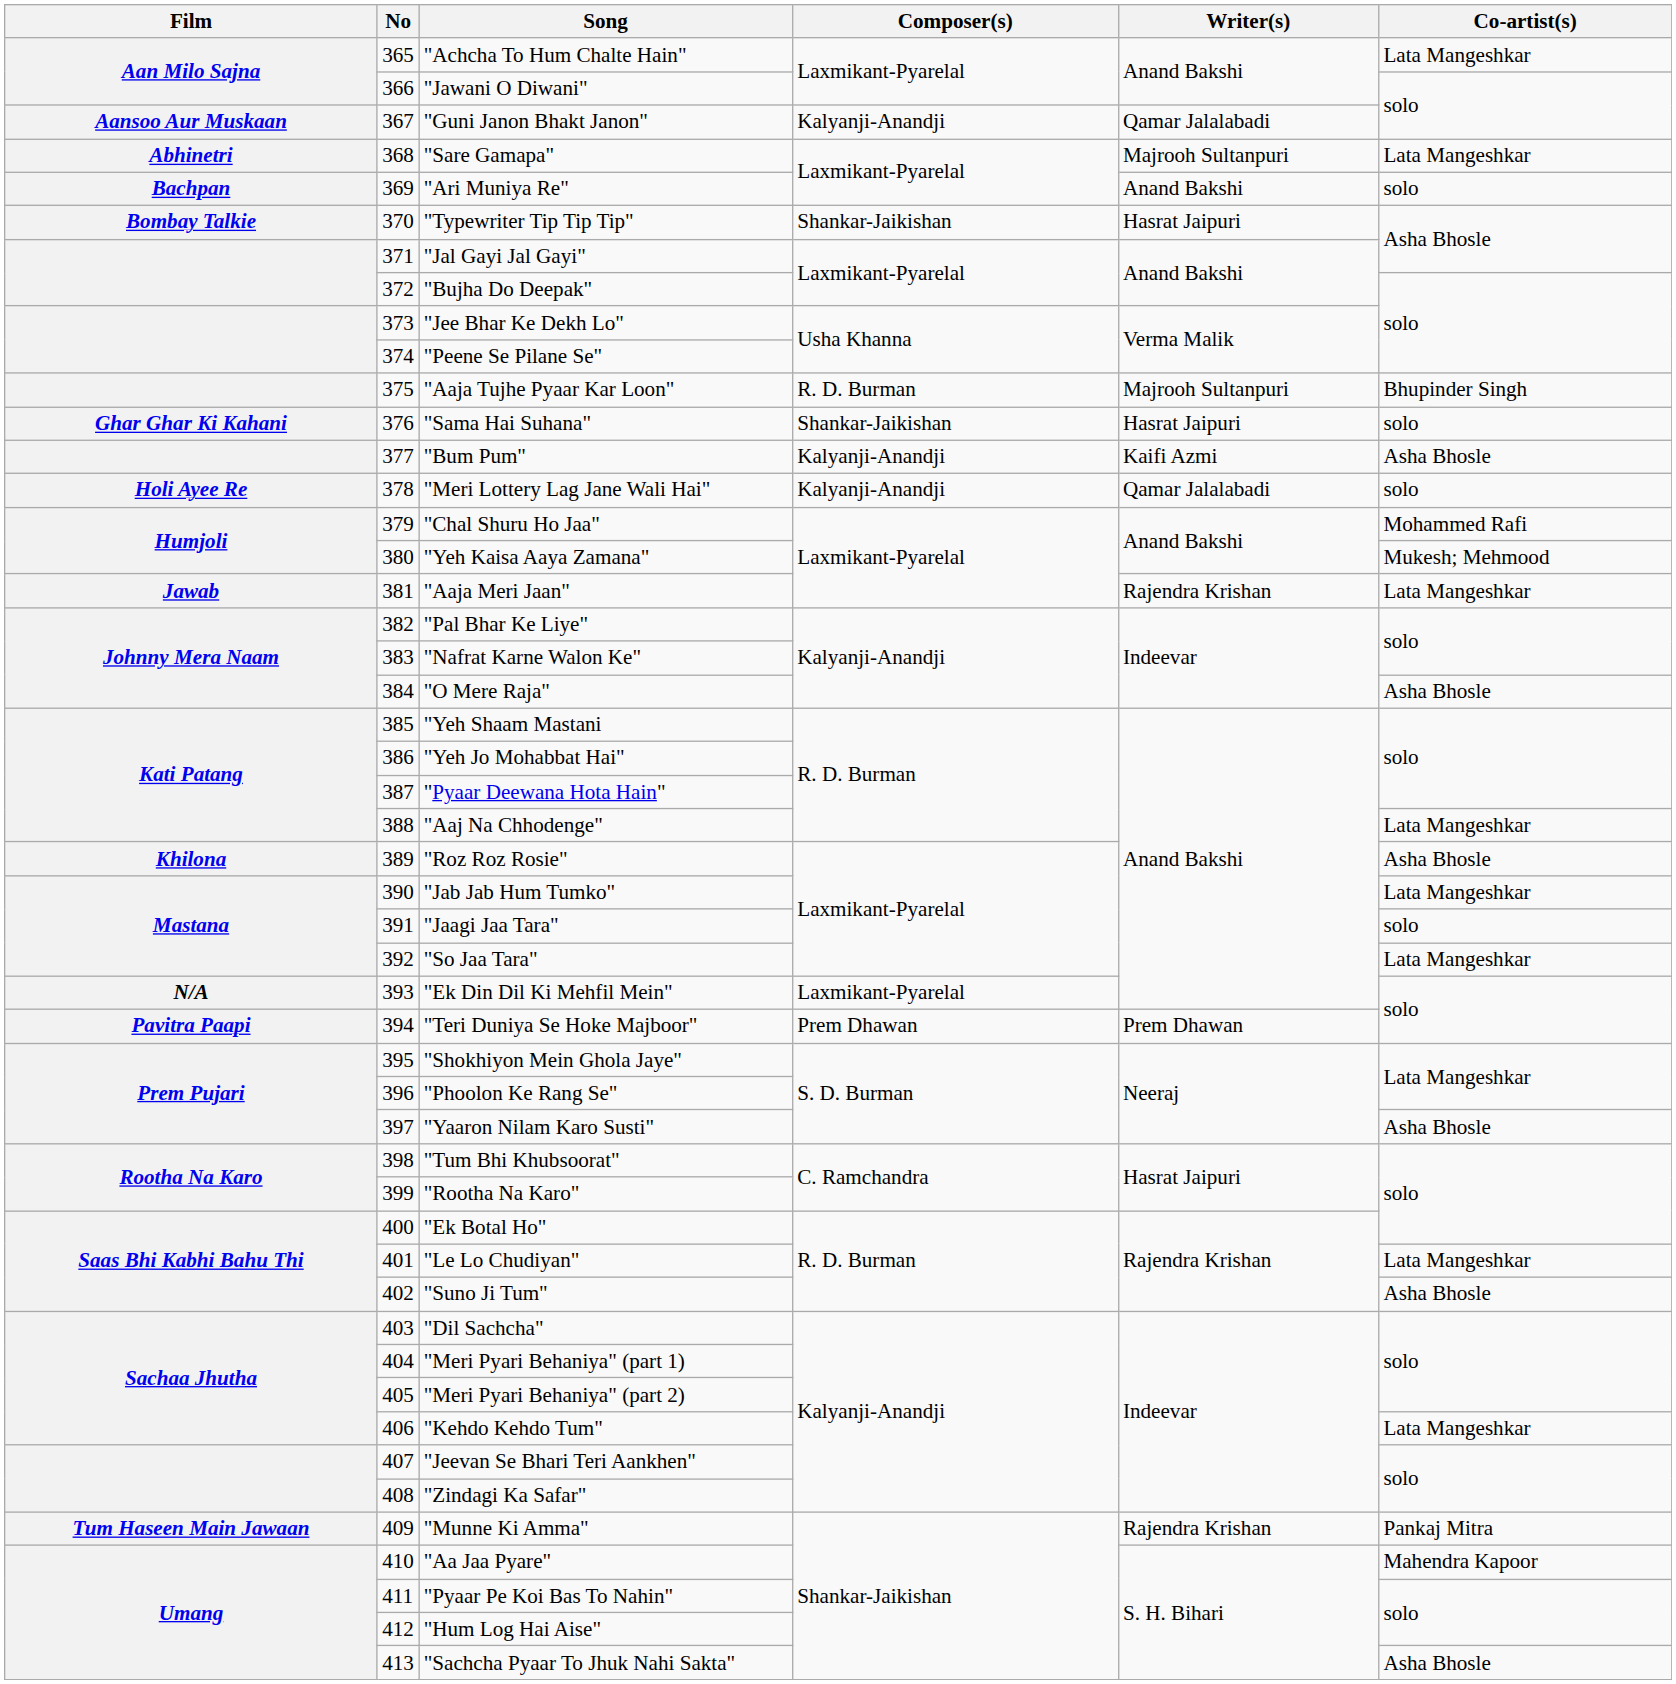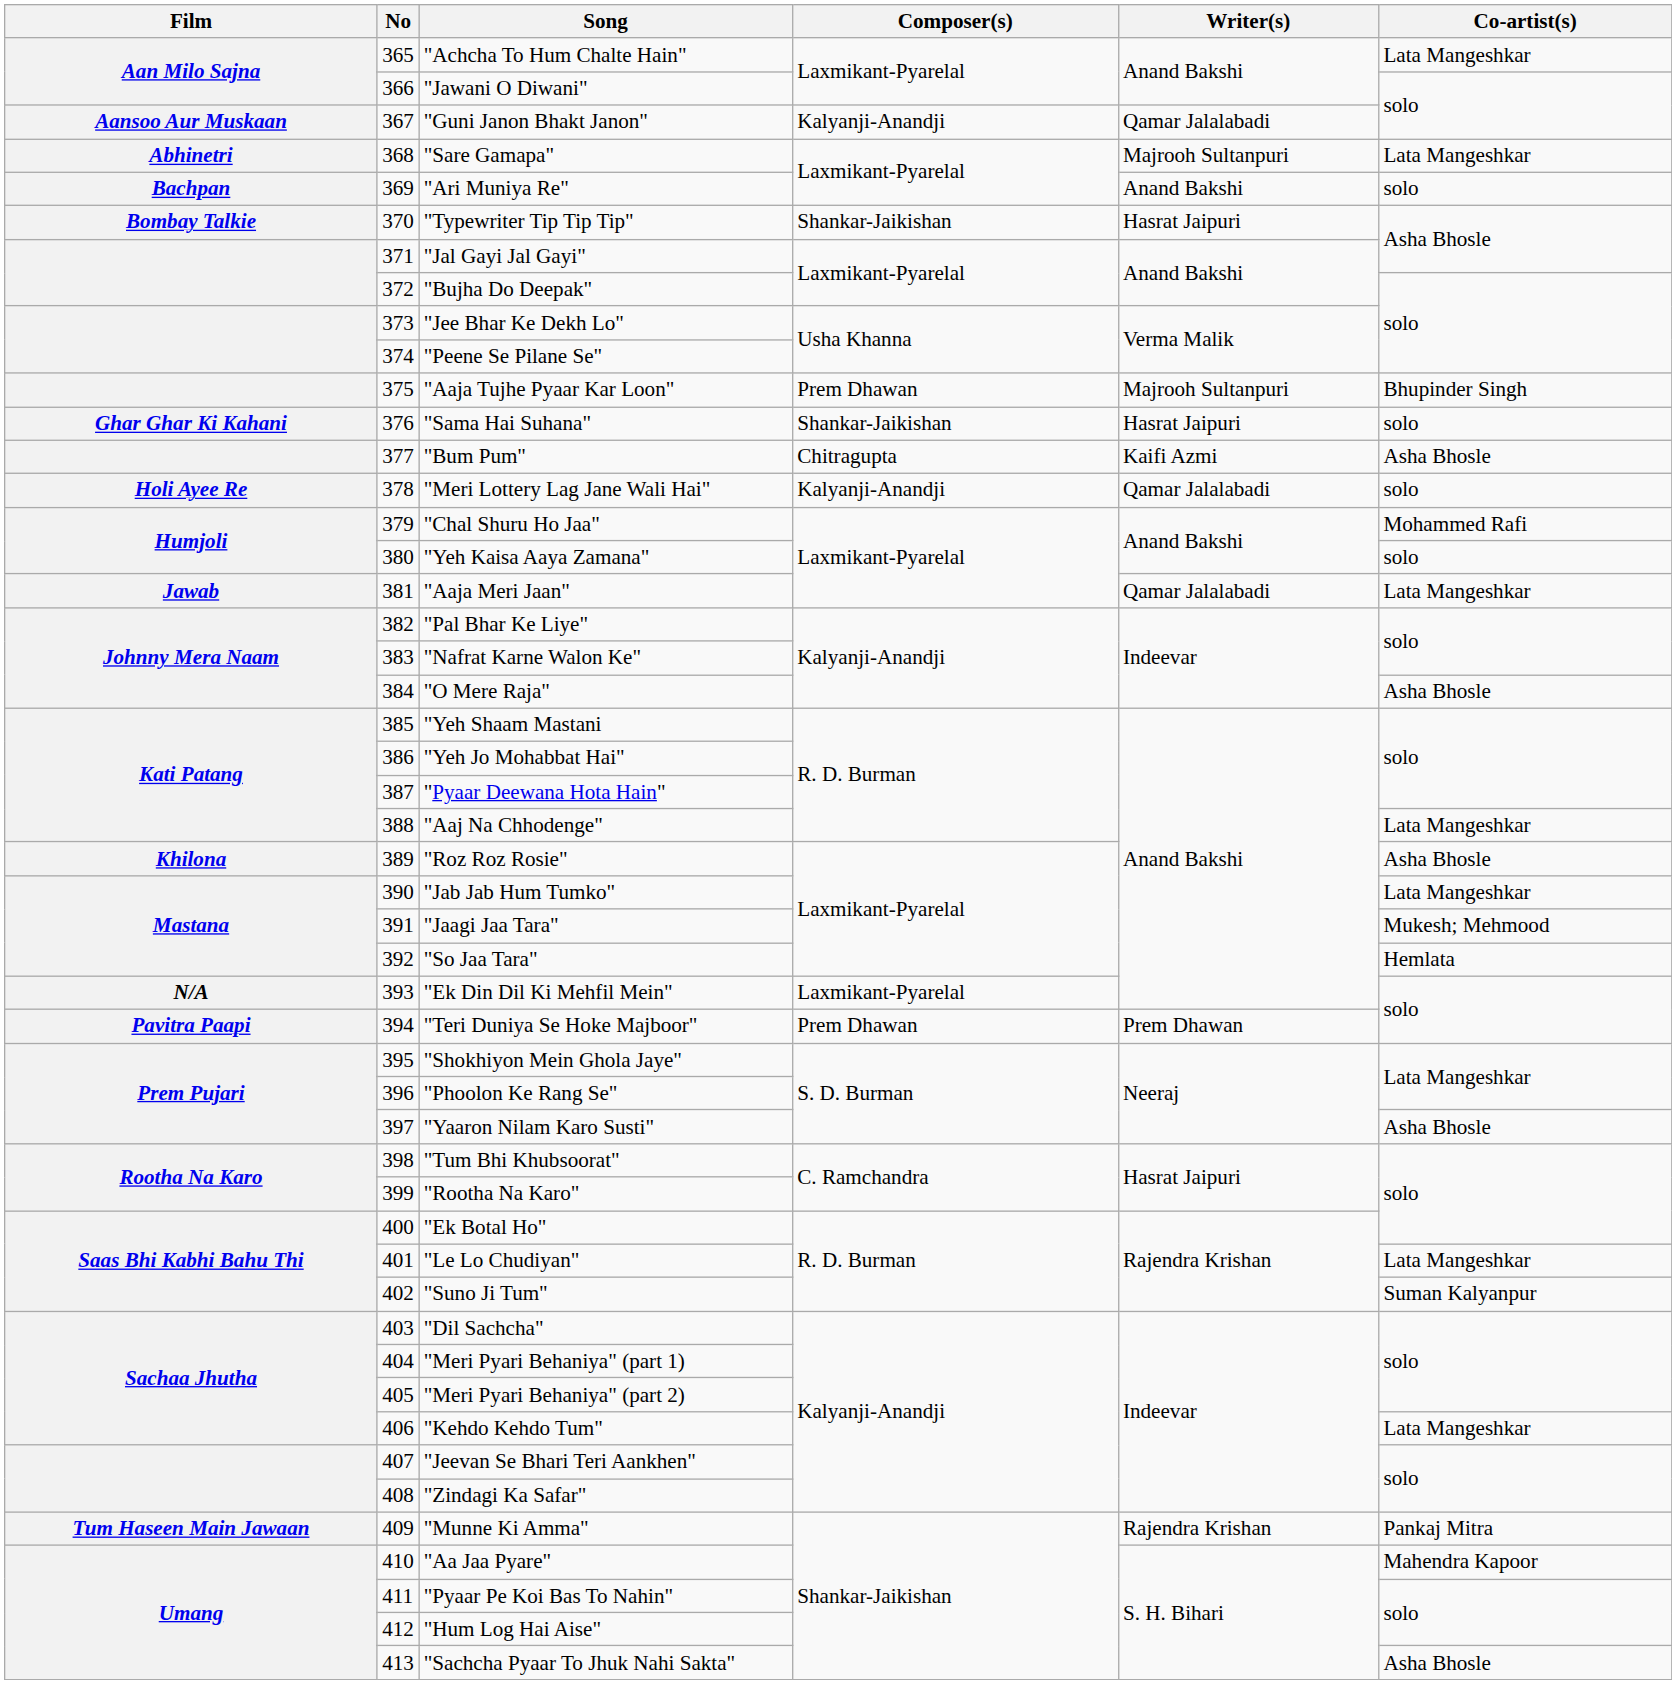(856, 389) R. D. Burman -> (857, 389) Prem Dhawan
(871, 456) Kalyanji-Anandji -> (847, 456) Chitragupta
(1466, 557) Mukesh; Mehmood -> (1401, 557) solo
(1197, 590) Rajendra Krishan -> (1197, 590) Qamar Jalalabadi
(1401, 925) solo -> (1466, 925) Mukesh; Mehmood
(1457, 959) Lata Mangeshkar -> (1419, 959) Hemlata
(1437, 1294) Asha Bhosle -> (1460, 1294) Suman Kalyanpur
